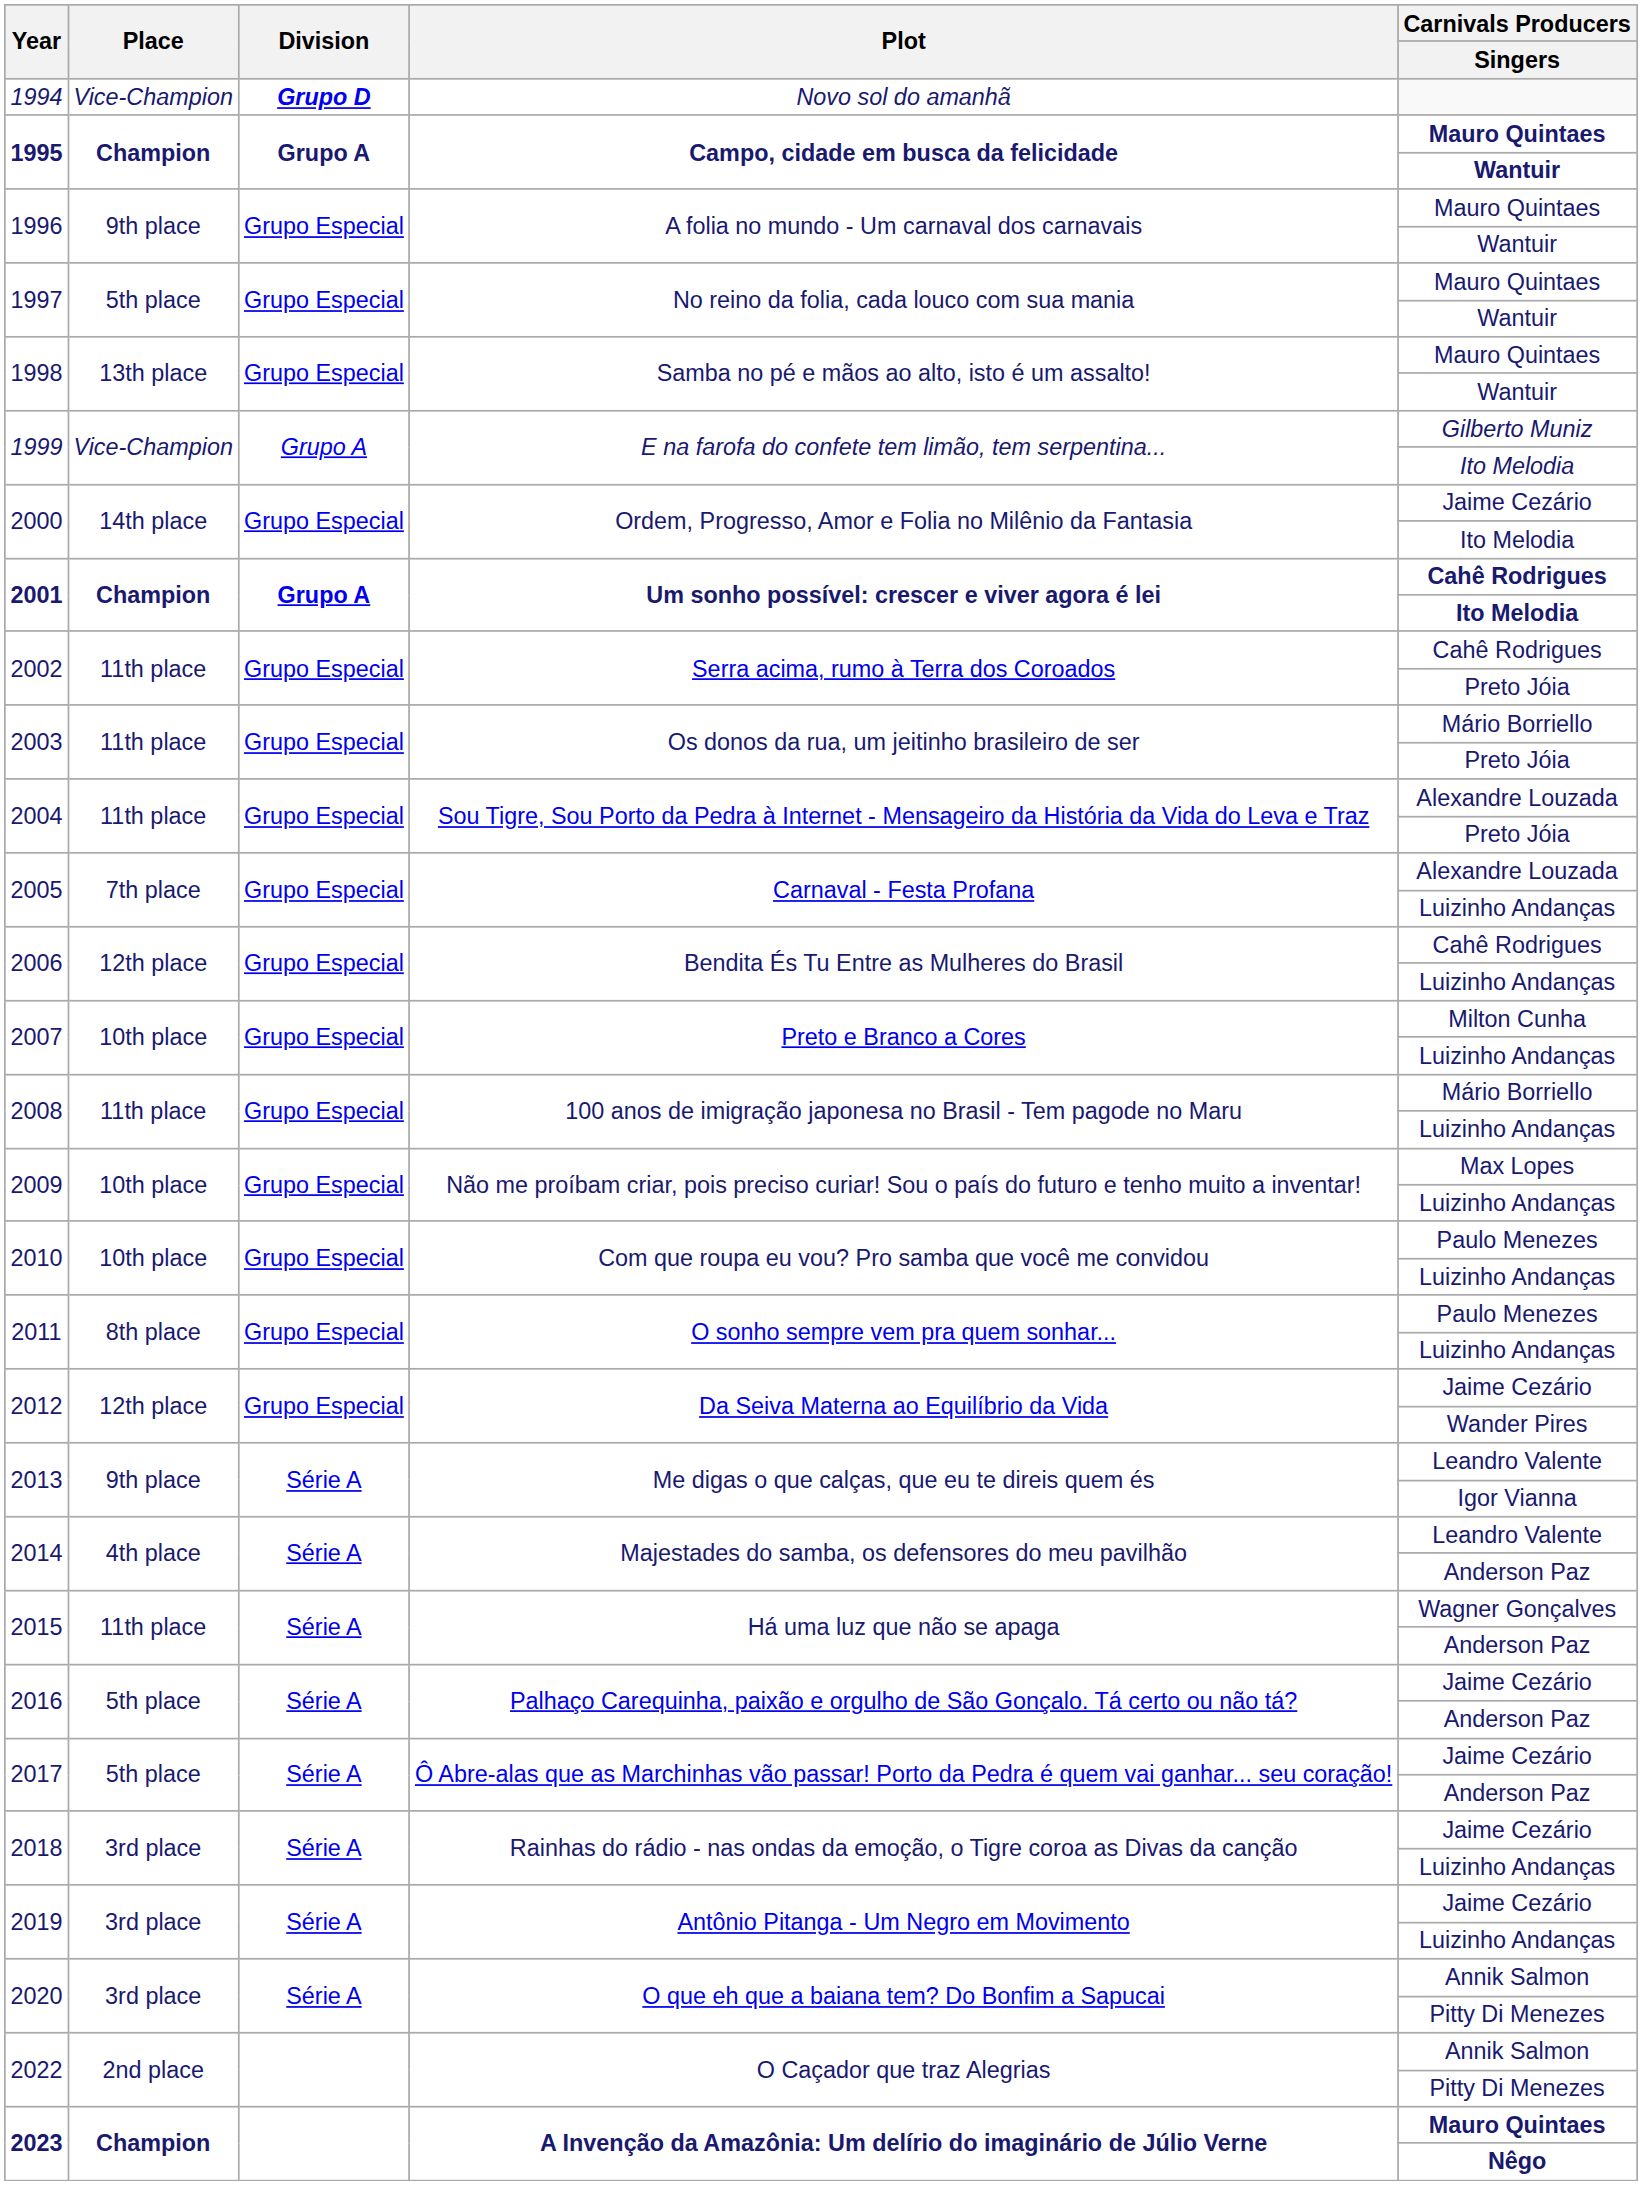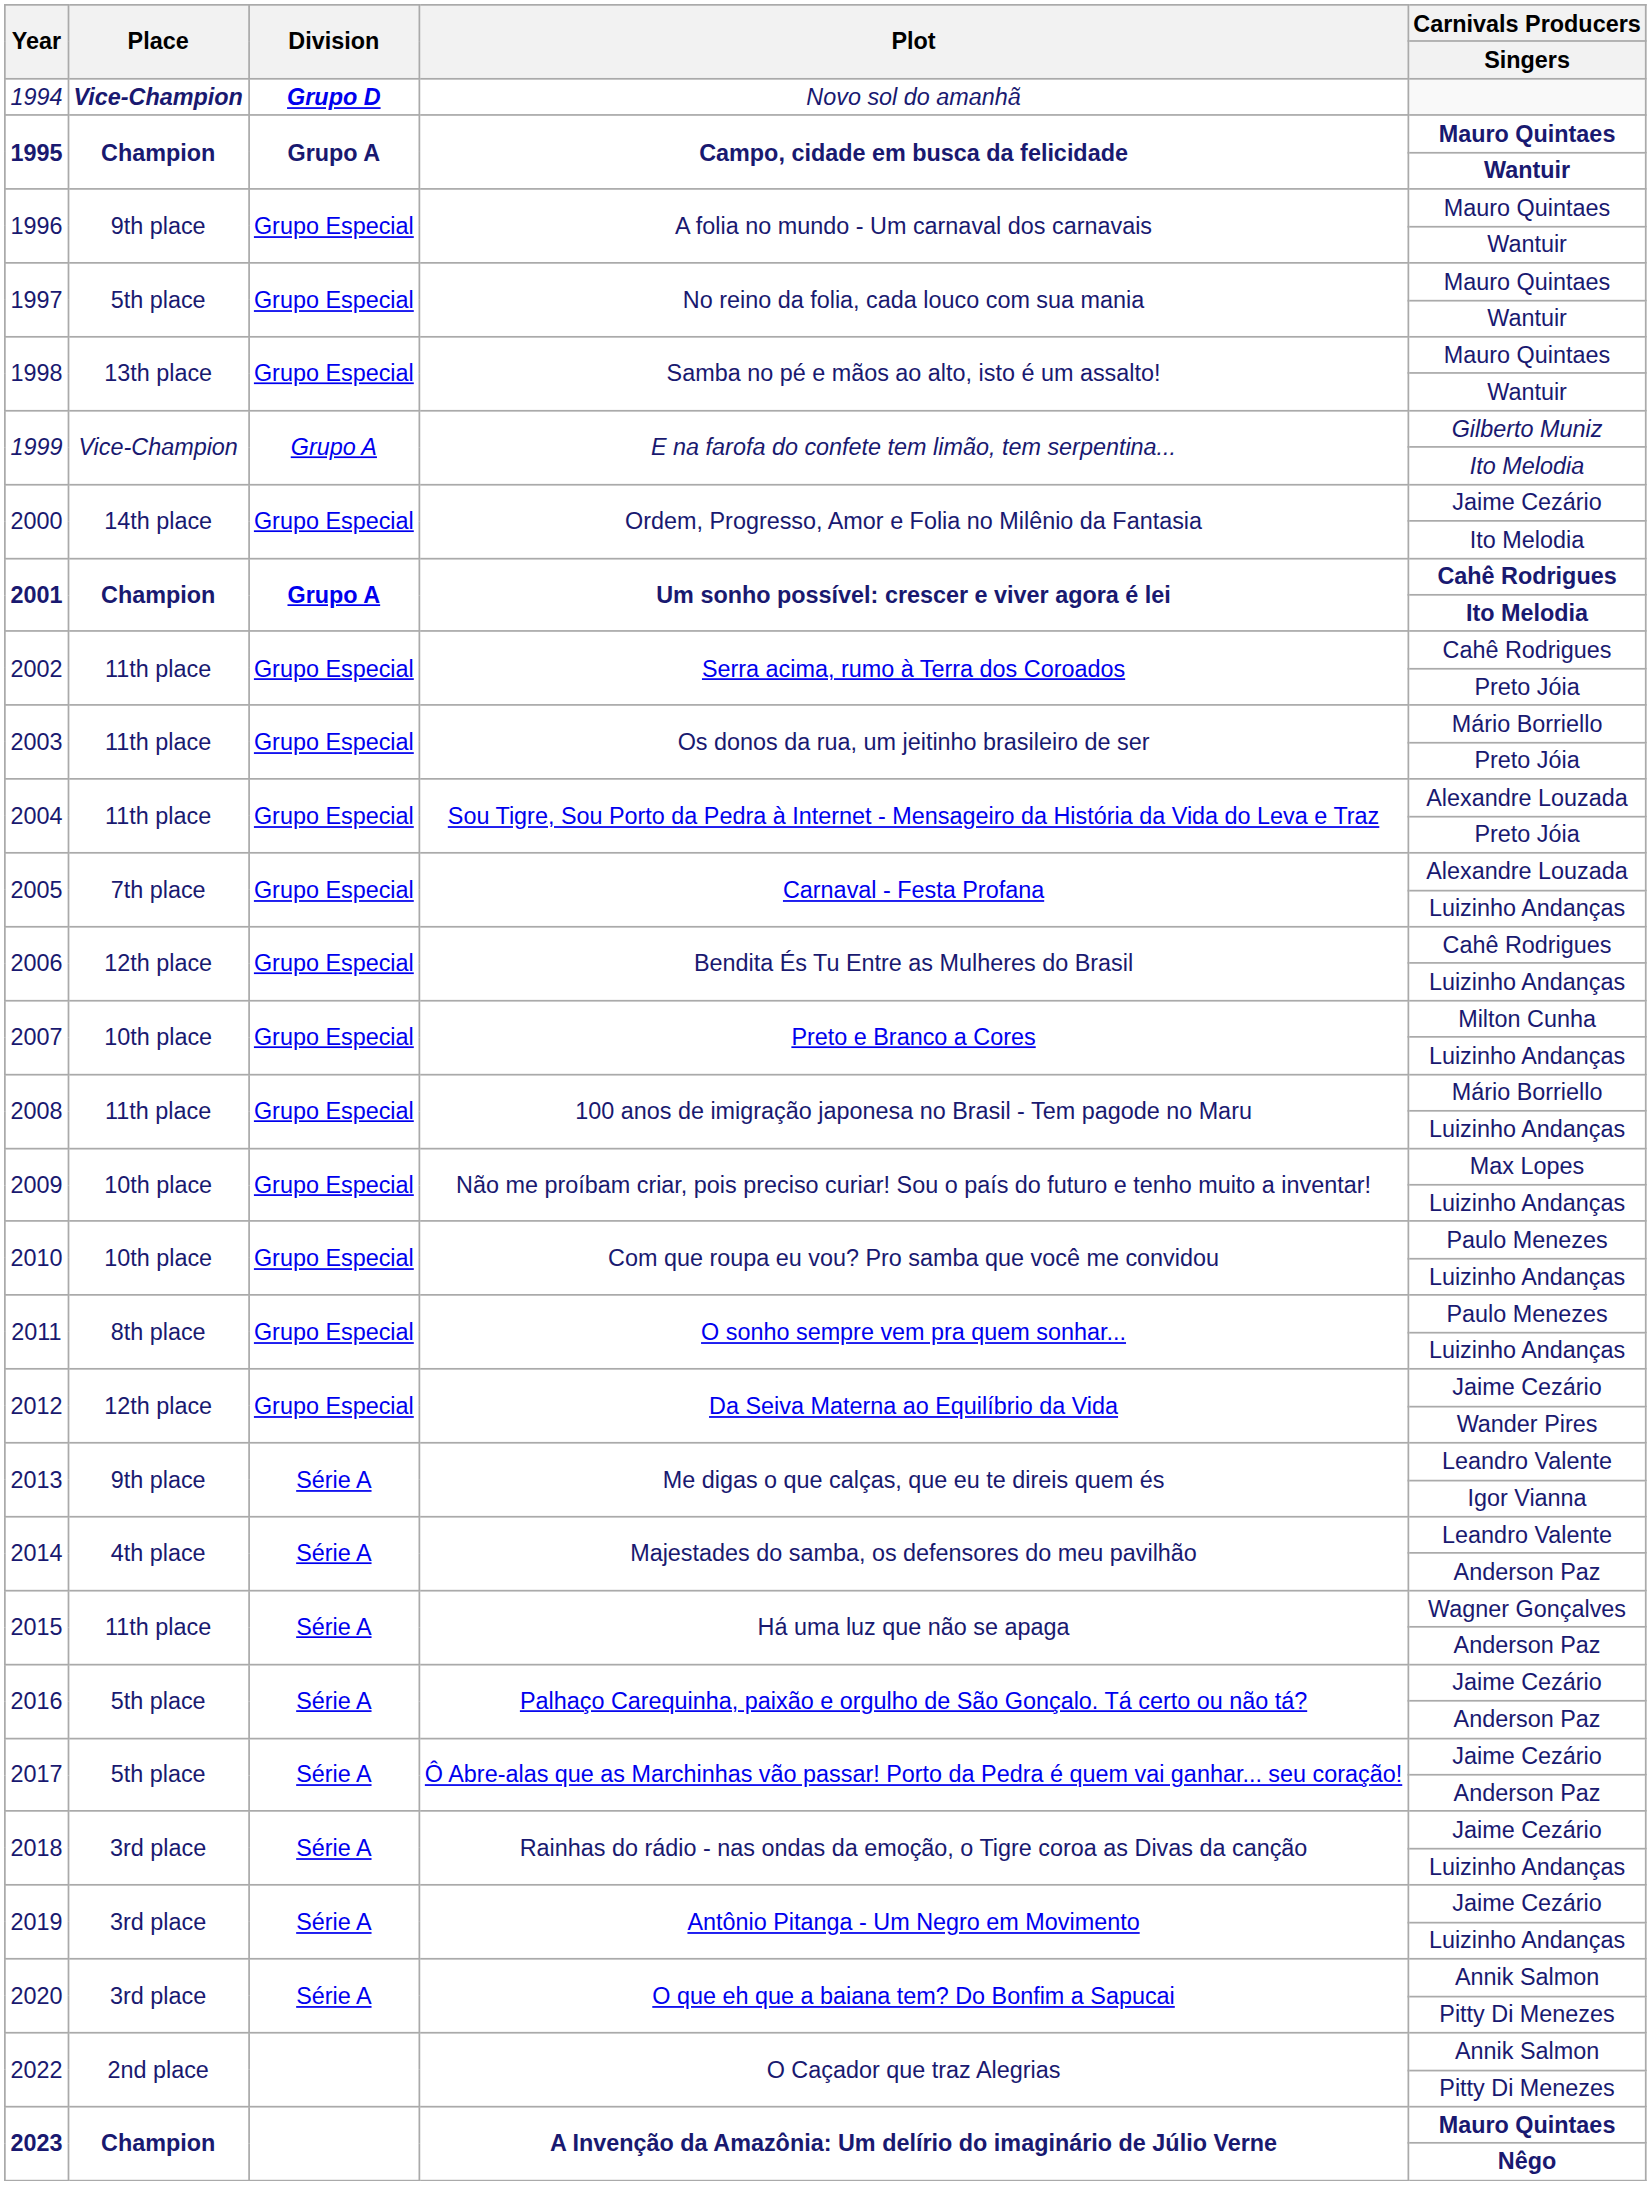(153, 97) normal -> (158, 97) bold
